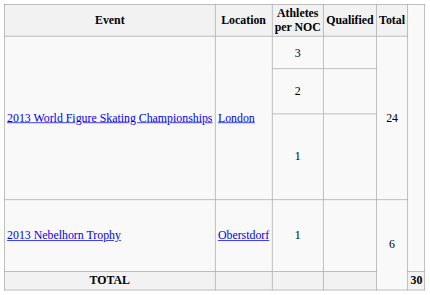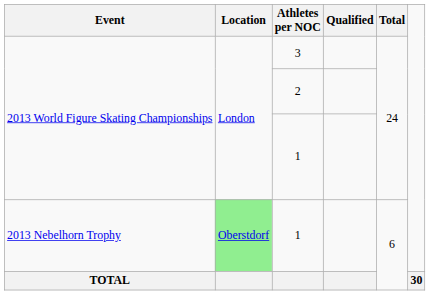(244, 235) no background -> (244, 235) lightgreen background
